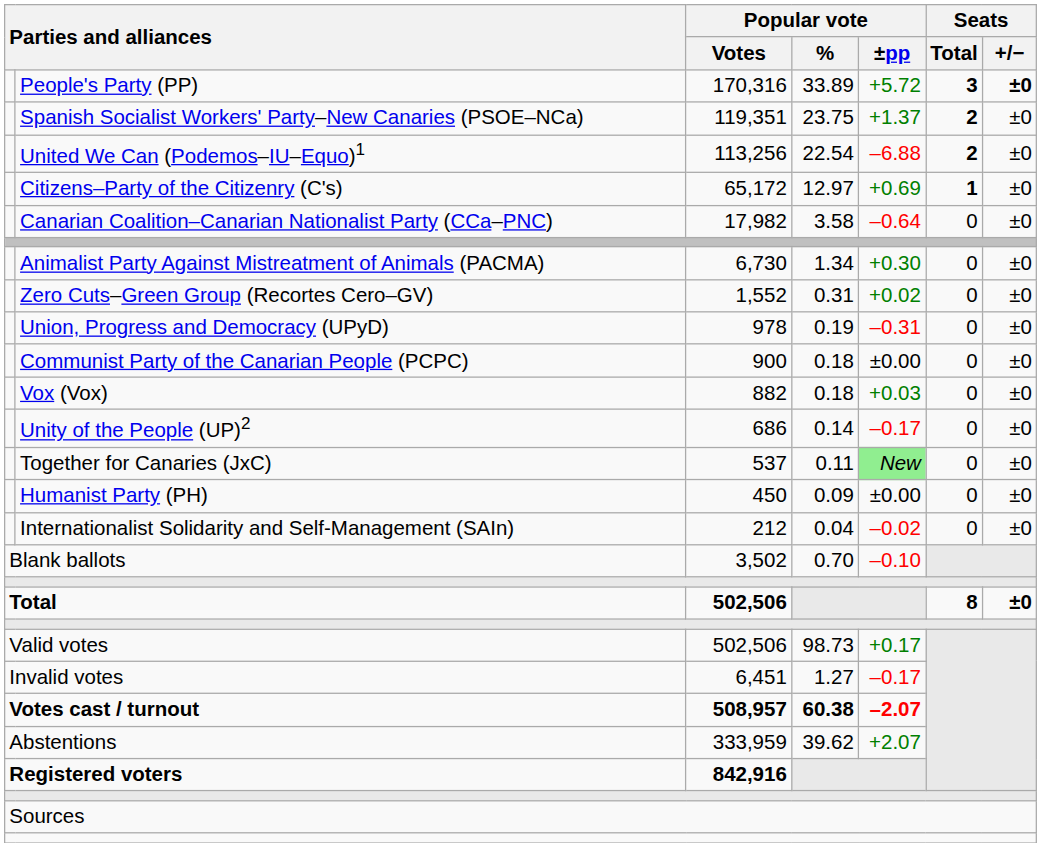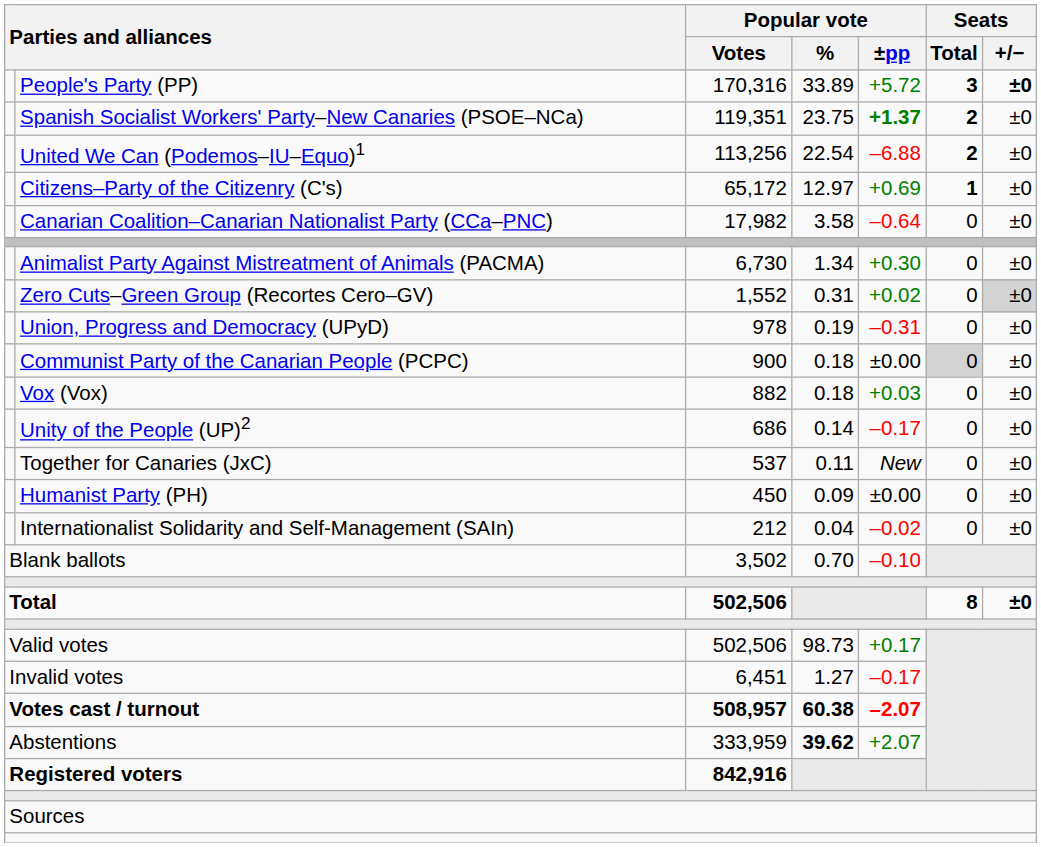(895, 118) normal -> (895, 118) bold
(1021, 295) no background -> (1021, 295) lightgrey background
(972, 360) no background -> (972, 360) lightgrey background
(900, 463) lightgreen background -> (900, 463) no background
(828, 742) normal -> (828, 742) bold
